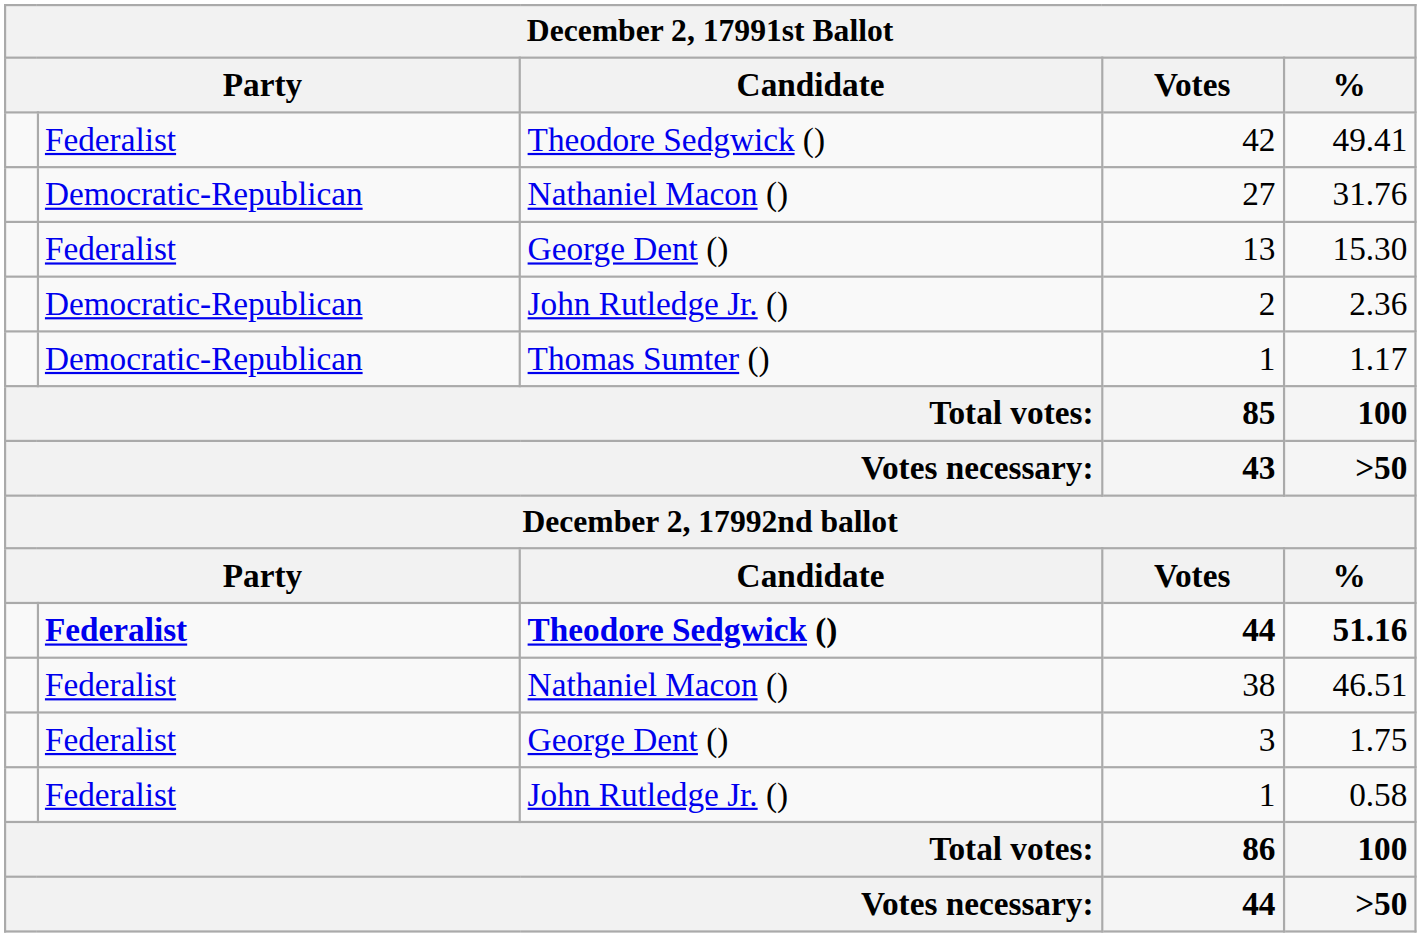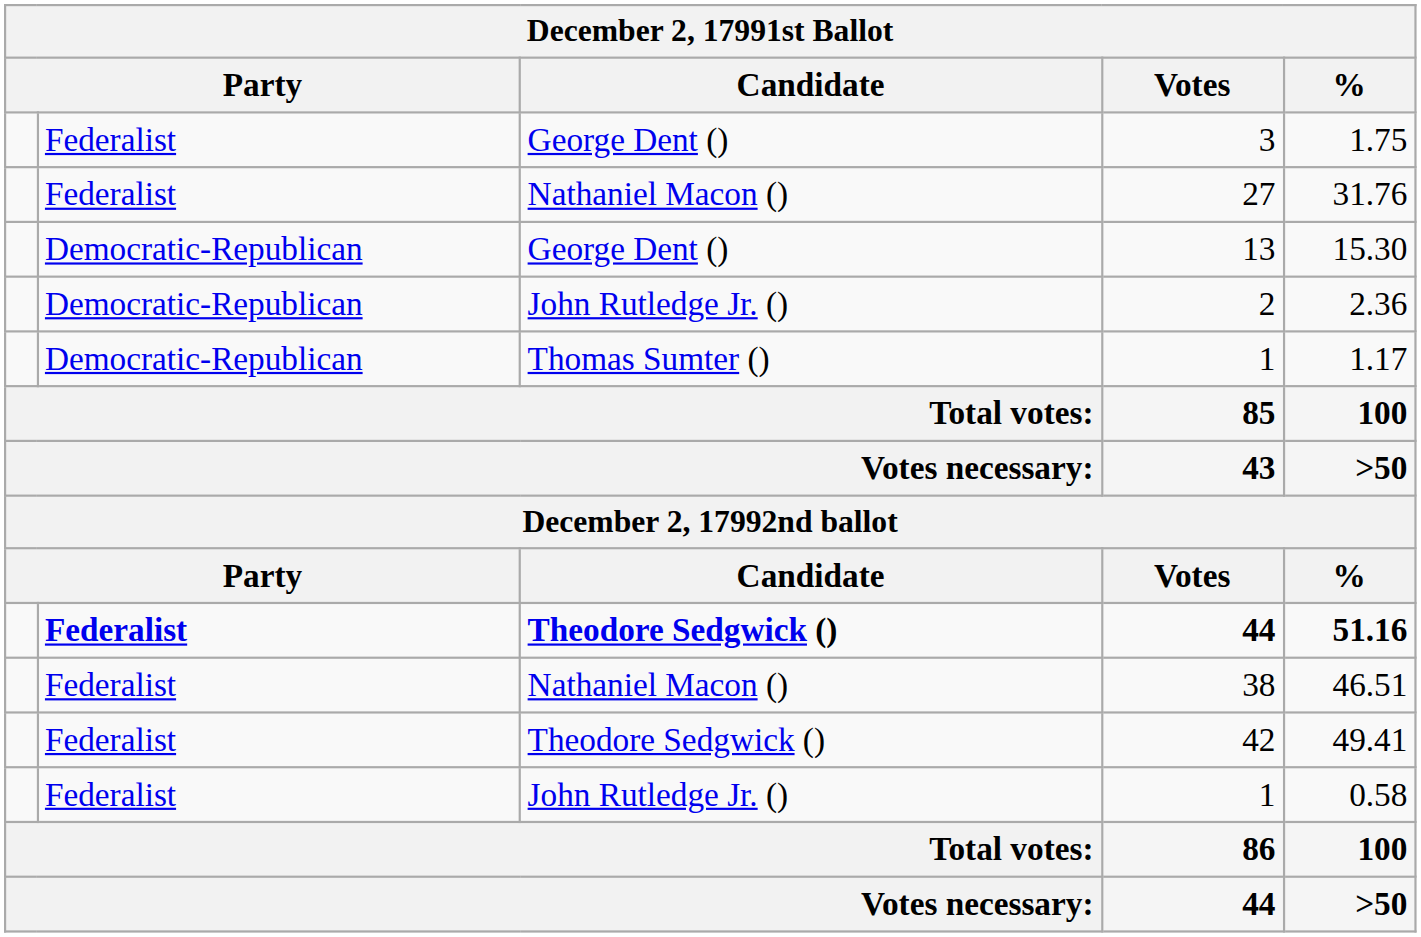rows swapped: (676, 139) <-> (628, 739)
(204, 193) Democratic-Republican -> (111, 193) Federalist
(111, 248) Federalist -> (204, 248) Democratic-Republican
